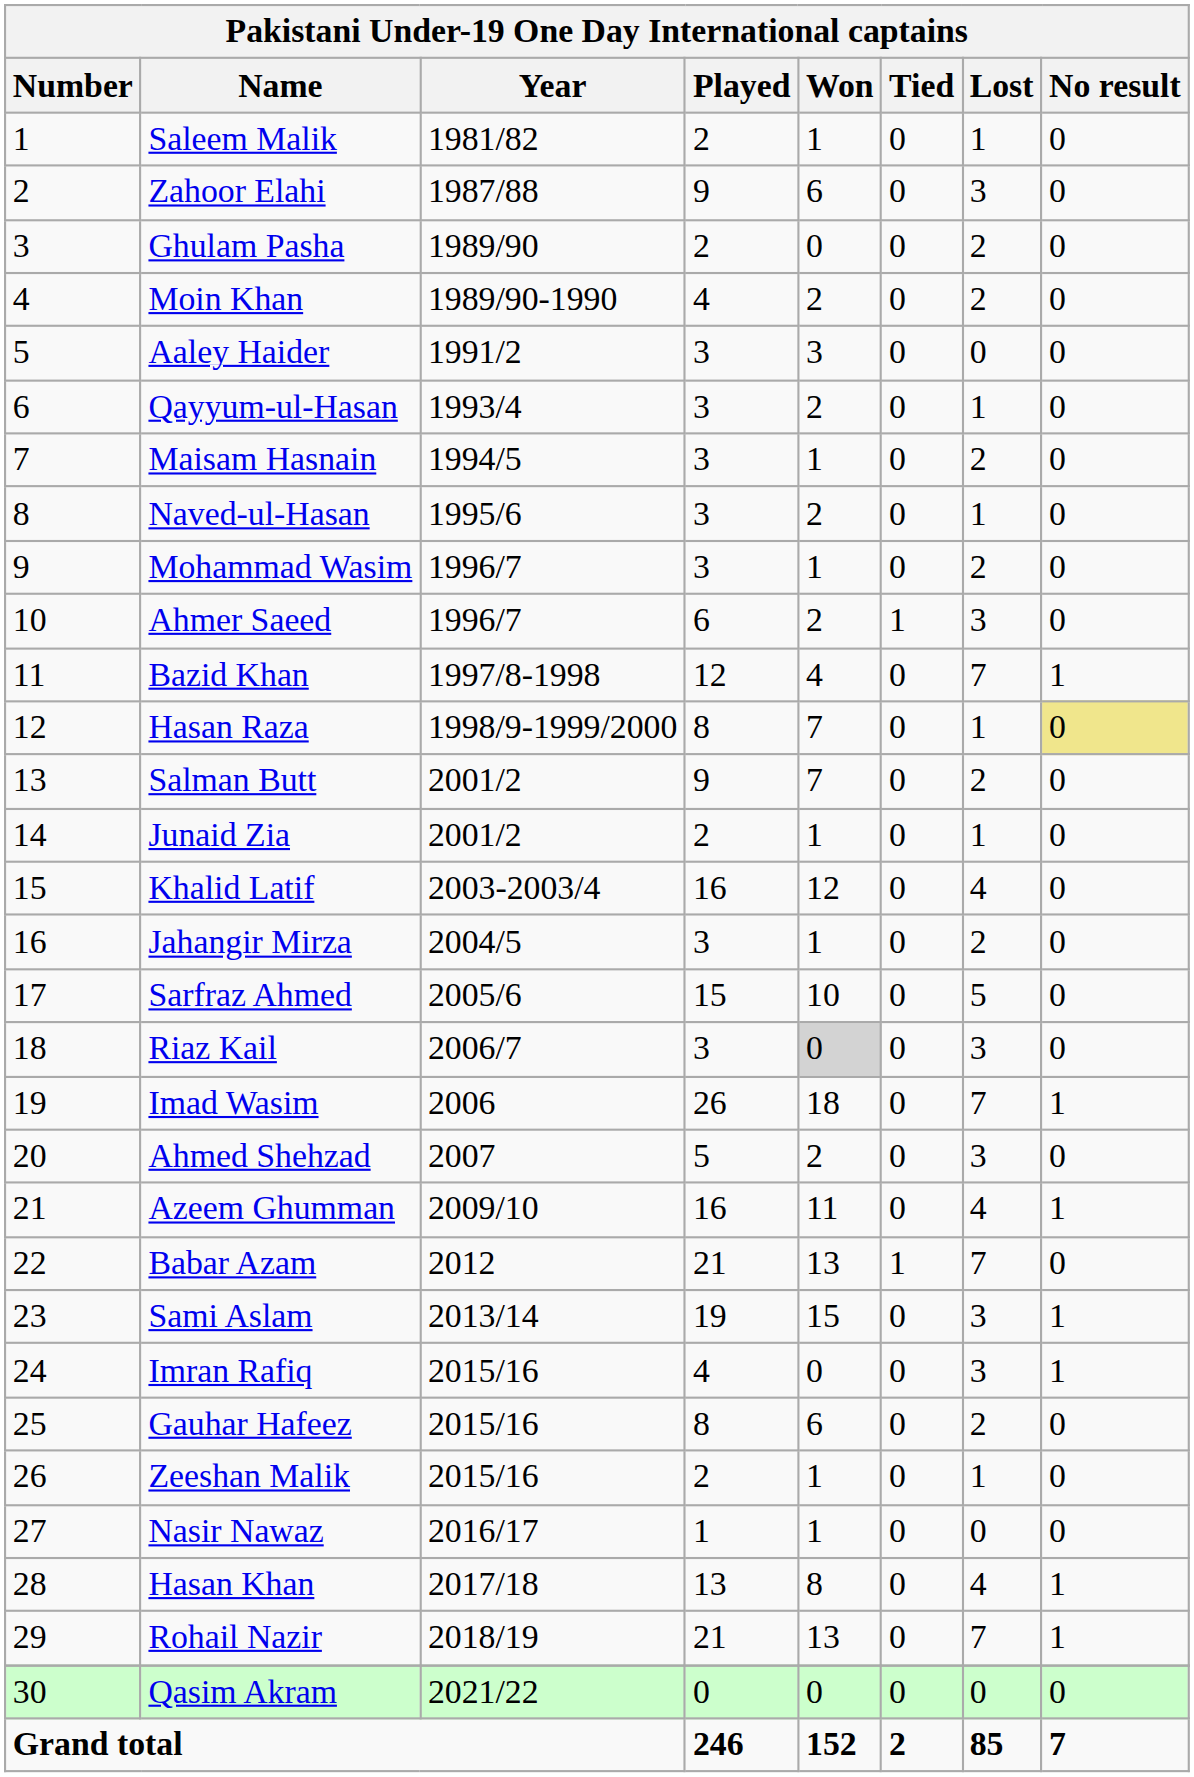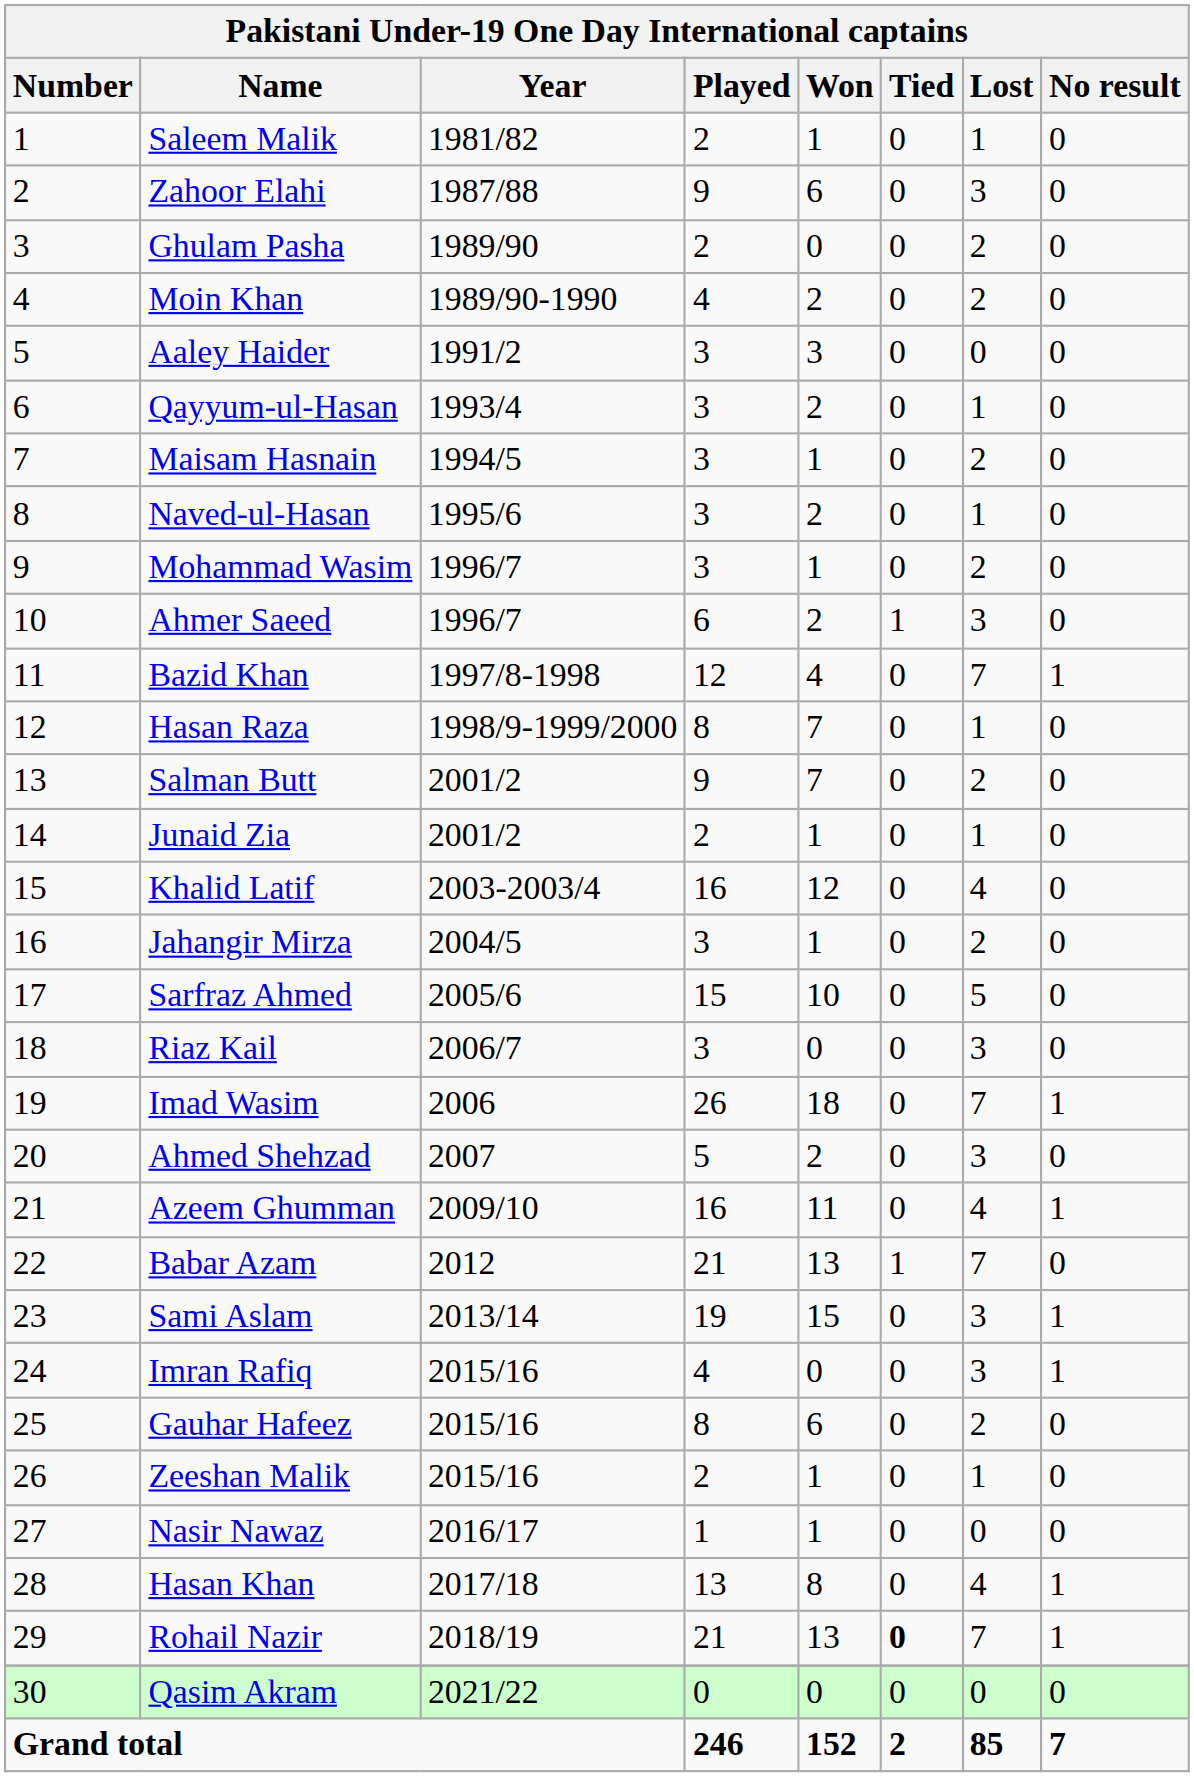(1058, 727) khaki background -> (1058, 727) no background
(814, 1048) lightgrey background -> (814, 1048) no background
(898, 1637) normal -> (898, 1637) bold
